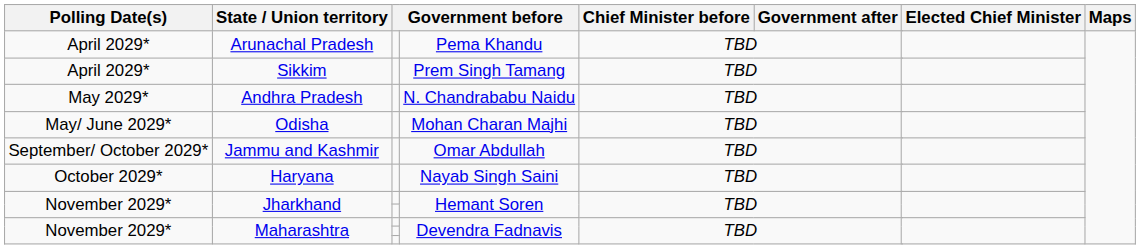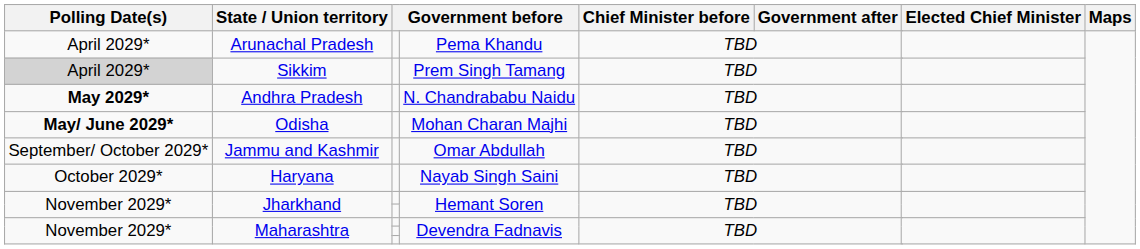(108, 71) no background -> (108, 71) lightgrey background
(108, 97) normal -> (108, 97) bold
(108, 124) normal -> (108, 124) bold
